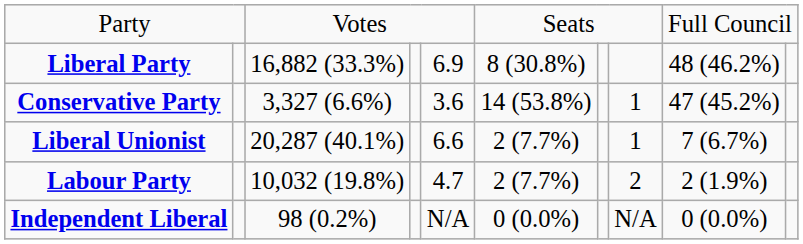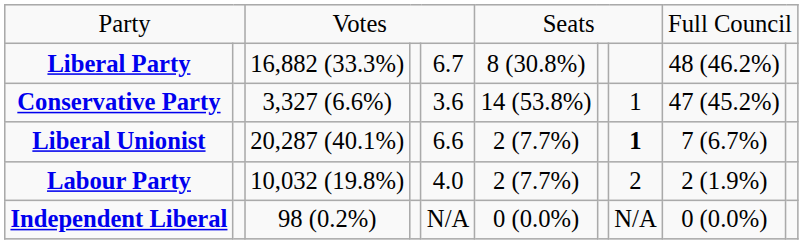(448, 63) 6.9 -> (448, 63) 6.7
(635, 141) normal -> (635, 141) bold
(448, 180) 4.7 -> (448, 180) 4.0
